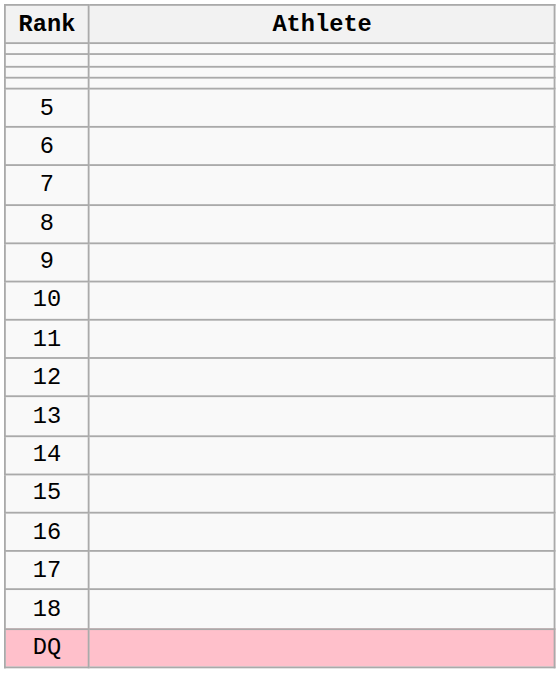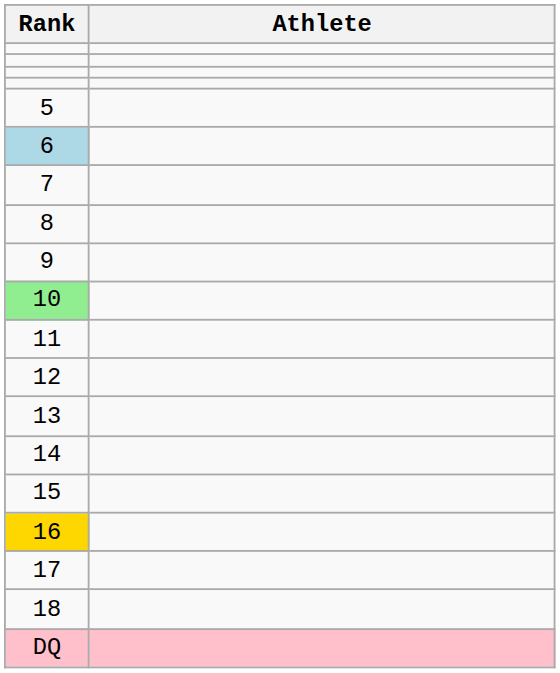(47, 146) no background -> (47, 146) lightblue background
(47, 301) no background -> (47, 301) lightgreen background
(47, 532) no background -> (47, 532) gold background
